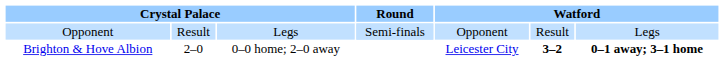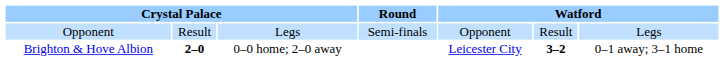(193, 49) normal -> (195, 49) bold
(647, 49) bold -> (649, 49) normal
